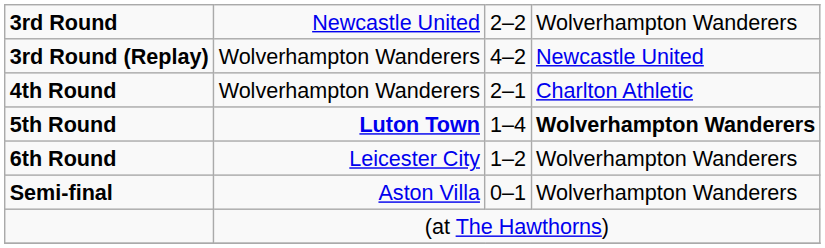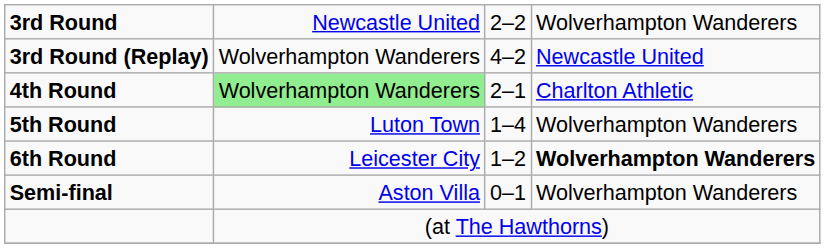(349, 90) no background -> (349, 90) lightgreen background
(420, 124) bold -> (425, 124) normal
(676, 124) bold -> (667, 124) normal
(667, 159) normal -> (676, 159) bold
